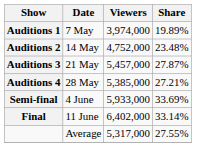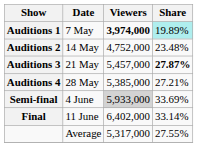(128, 30) normal -> (128, 30) bold
(172, 30) no background -> (172, 30) paleturquoise background
(172, 64) normal -> (173, 64) bold
(128, 99) no background -> (128, 99) lightgrey background
